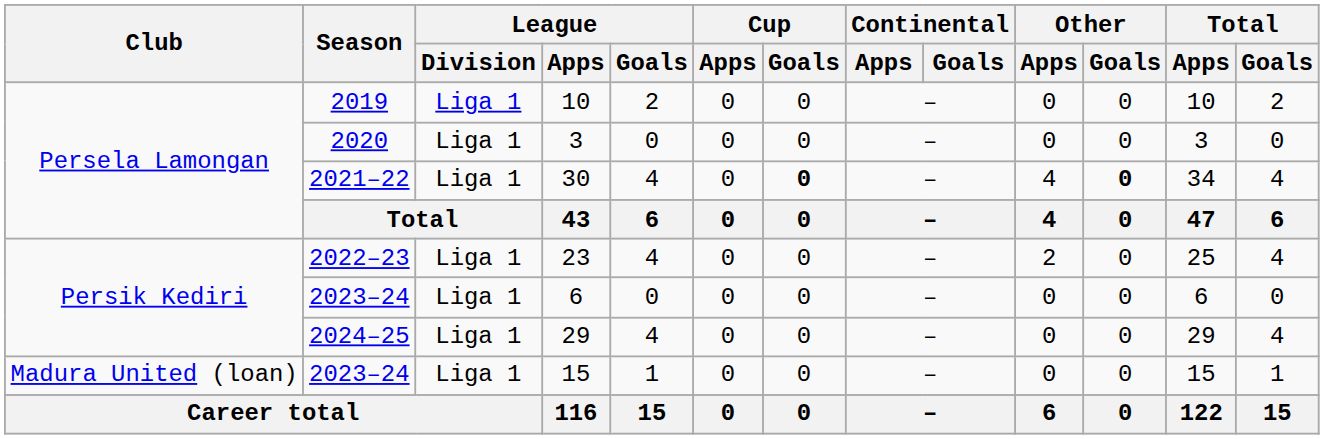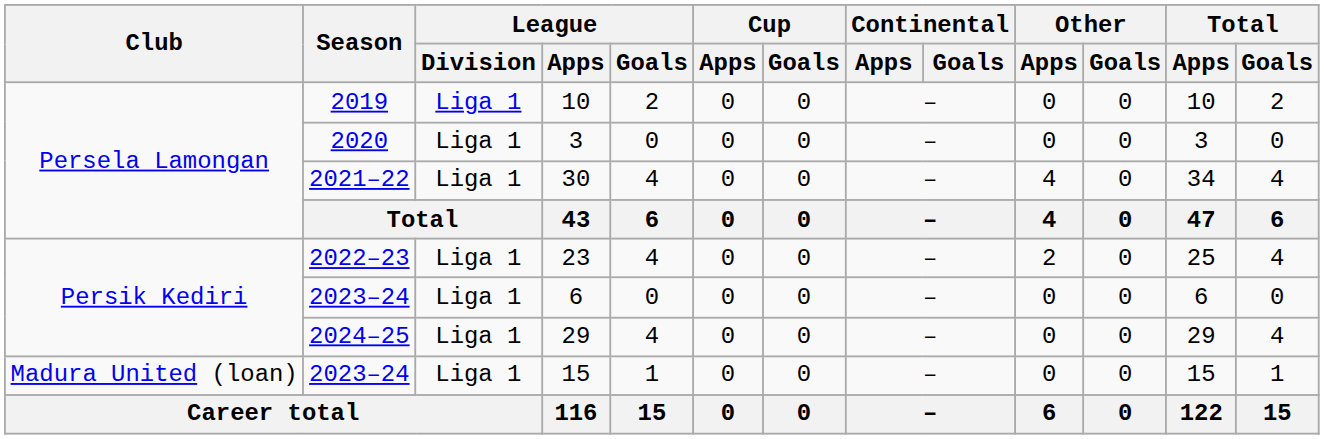(804, 180) bold -> (804, 180) normal
(1125, 180) bold -> (1125, 180) normal
